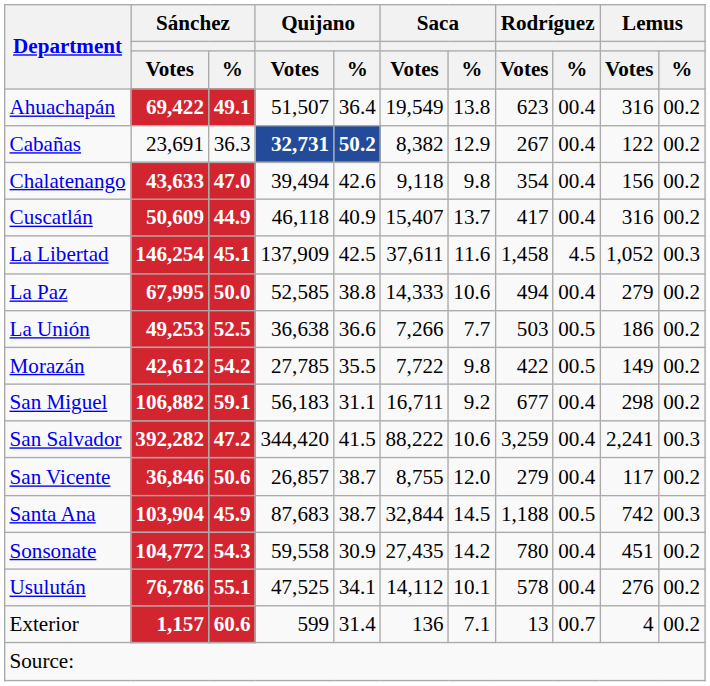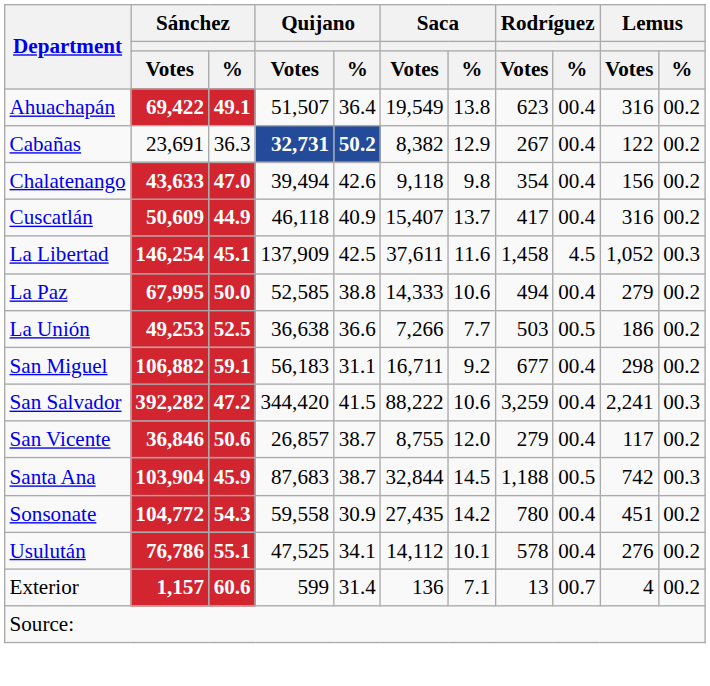- row: (47, 365)
